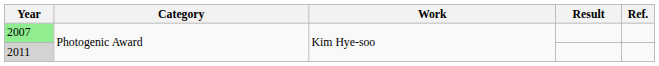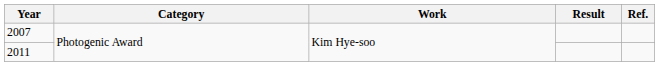(19, 32) lightgreen background -> (19, 32) no background
(19, 51) lightgrey background -> (19, 51) no background
